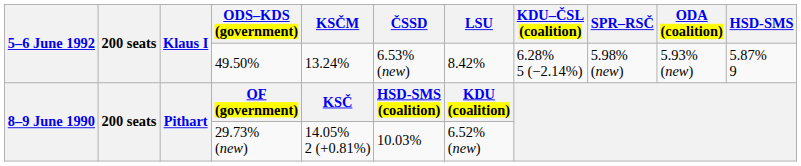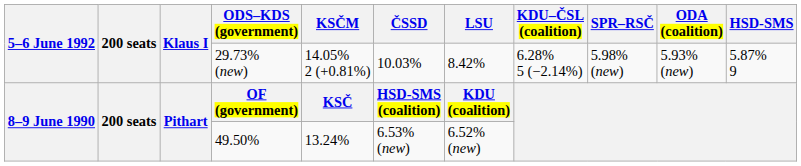(237, 63) 49.50% -> (237, 63) 29.73% (new)
(327, 63) 13.24% -> (338, 63) 14.05% 2 (+0.81%)
(396, 63) 6.53% (new) -> (399, 63) 10.03%
(237, 141) 29.73% (new) -> (237, 141) 49.50%
(338, 141) 14.05% 2 (+0.81%) -> (327, 141) 13.24%
(399, 141) 10.03% -> (396, 141) 6.53% (new)
